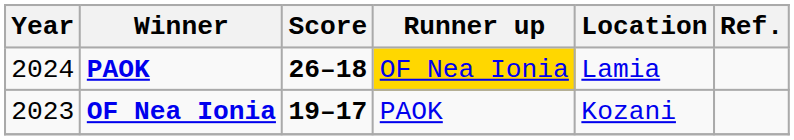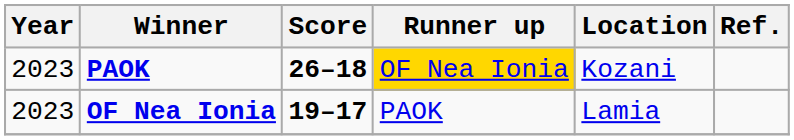(43, 69) 2024 -> (43, 69) 2023
(621, 69) Lamia -> (629, 69) Kozani
(629, 112) Kozani -> (621, 112) Lamia
